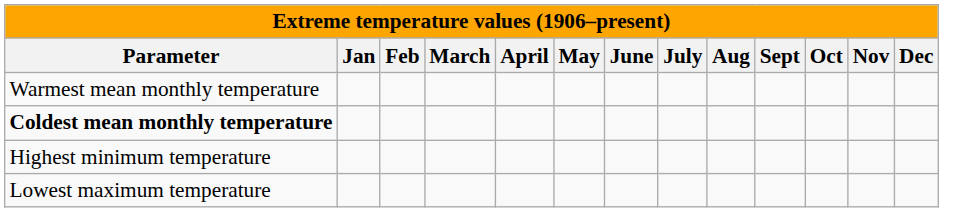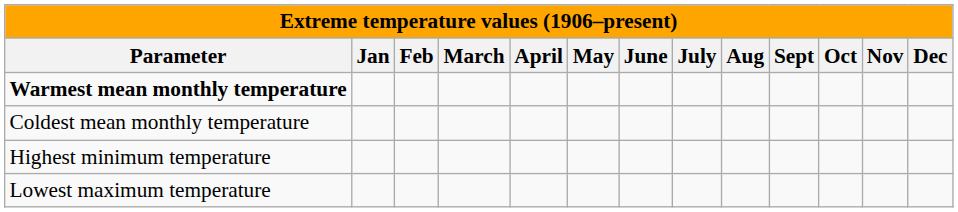(164, 88) normal -> (178, 88) bold
(171, 122) bold -> (159, 122) normal
